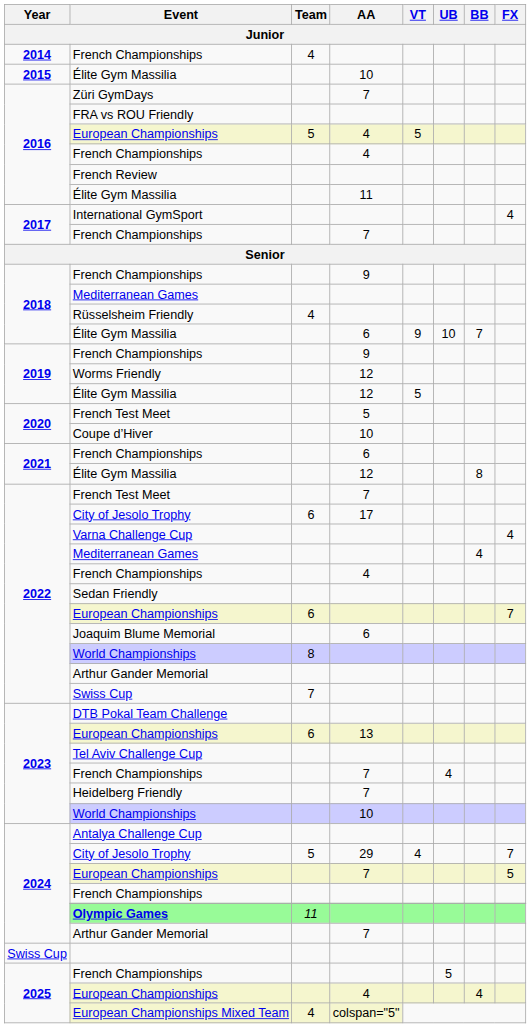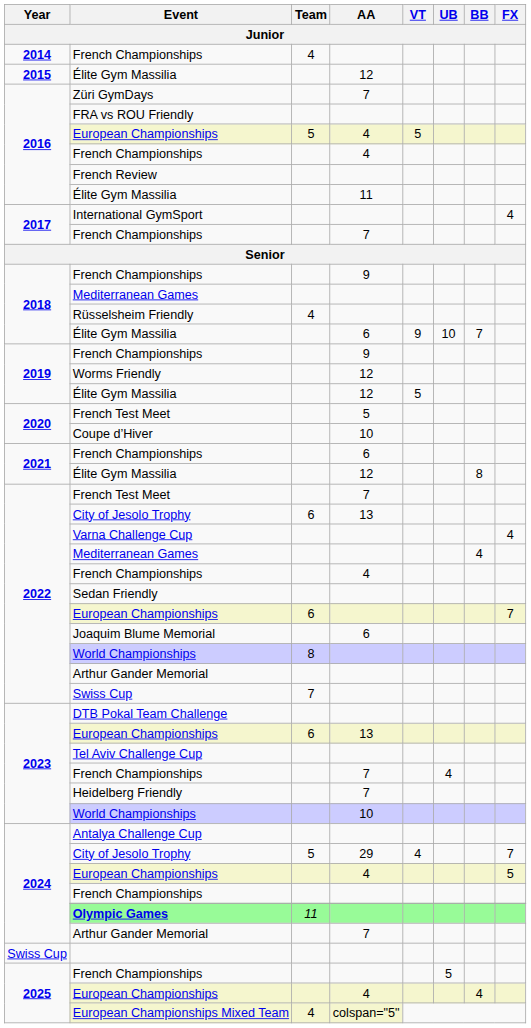(366, 75) 10 -> (366, 75) 12
(366, 514) 17 -> (366, 514) 13
(366, 873) 7 -> (366, 873) 4
